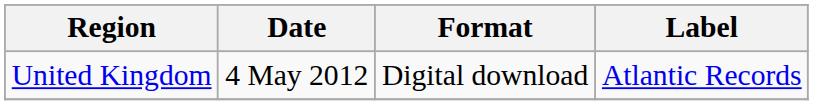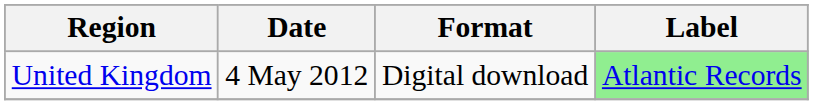(702, 74) no background -> (702, 74) lightgreen background
